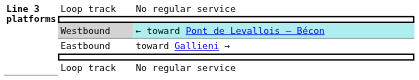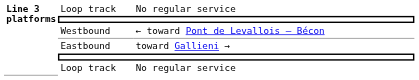(85, 30) lightgrey background -> (85, 30) no background
(230, 30) paleturquoise background -> (230, 30) no background
